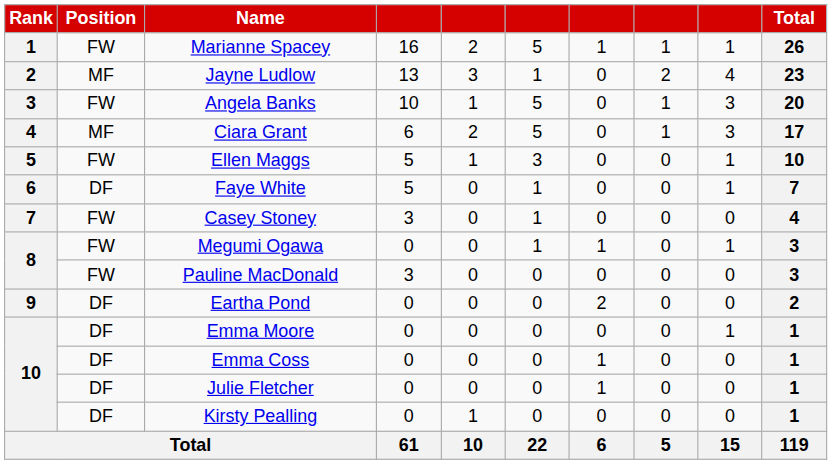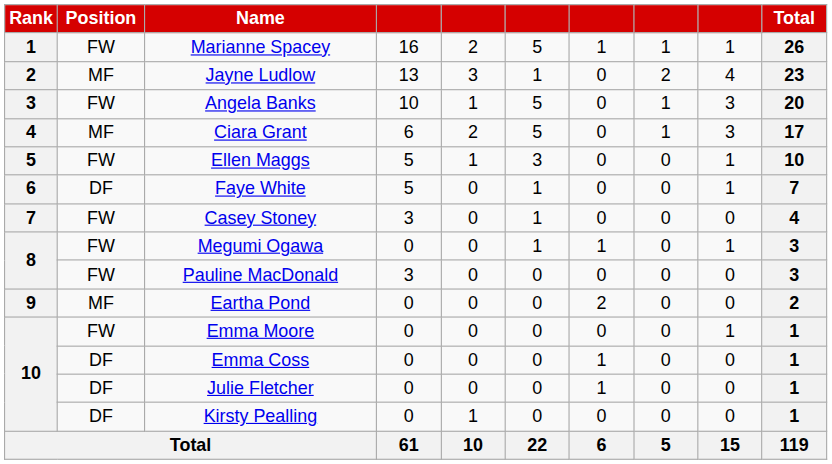(101, 302) DF -> (101, 302) MF
(101, 331) DF -> (101, 331) FW
